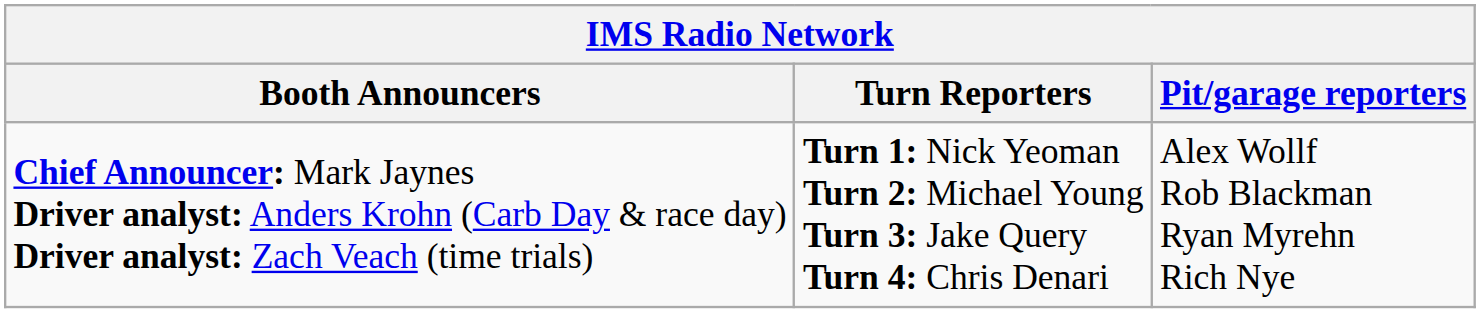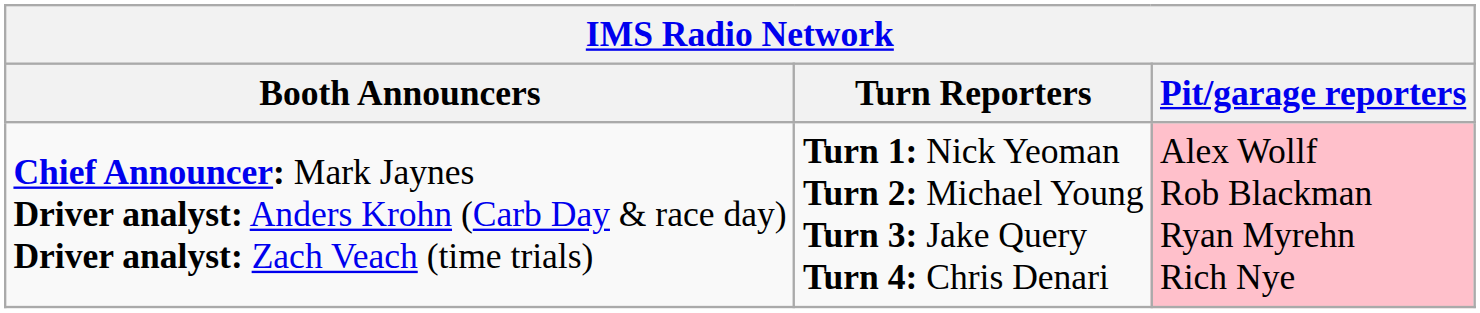(1266, 214) no background -> (1266, 214) pink background
